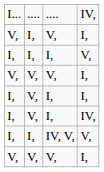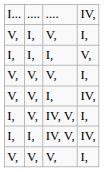(11, 95) I, -> (13, 95) V,
(84, 95) I, -> (88, 95) IV,
(50, 116) I, -> (60, 116) IV, V,
(88, 116) IV, -> (84, 116) I,
(86, 136) V, -> (88, 136) IV,
